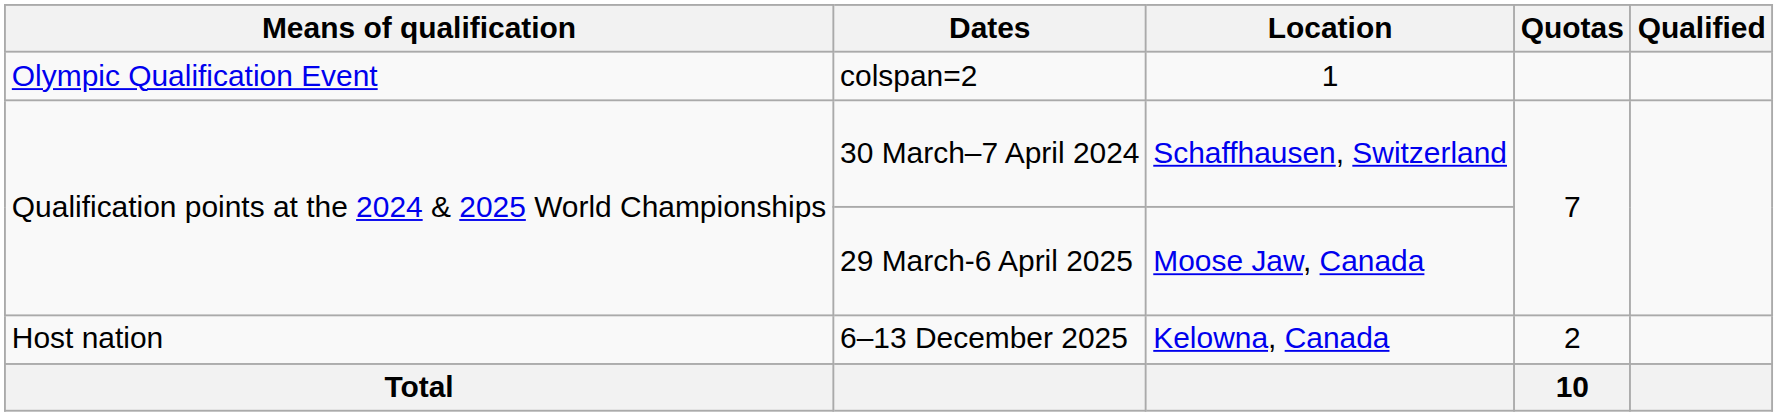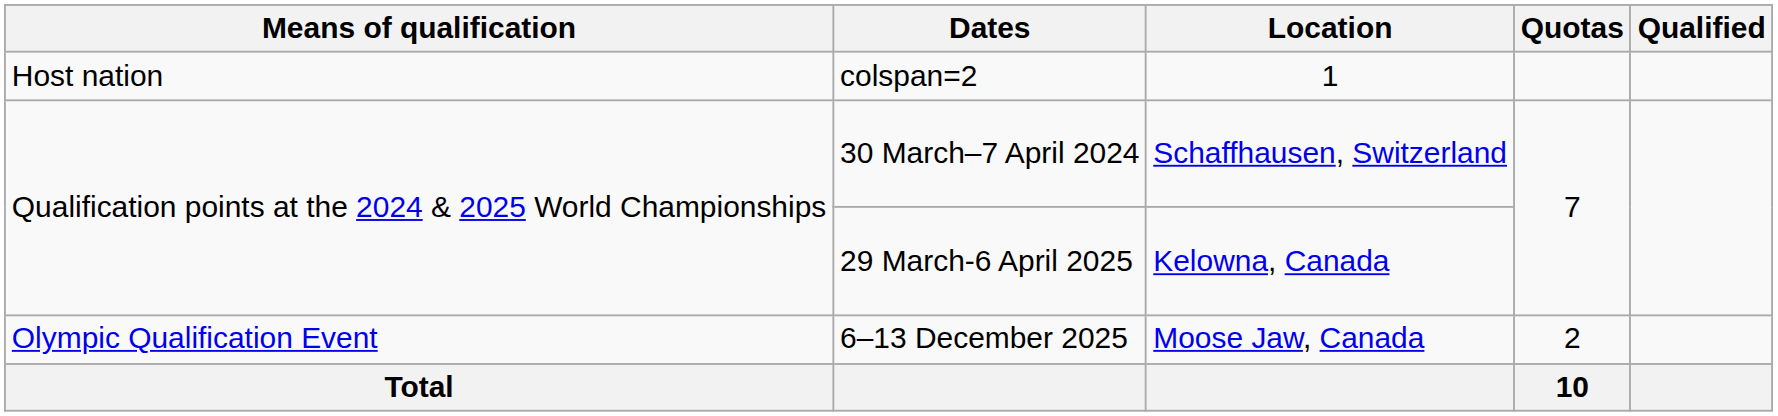(195, 75) Olympic Qualification Event -> (88, 75) Host nation
(1289, 261) Moose Jaw, Canada -> (1271, 261) Kelowna, Canada
(88, 338) Host nation -> (195, 338) Olympic Qualification Event
(1271, 338) Kelowna, Canada -> (1289, 338) Moose Jaw, Canada
